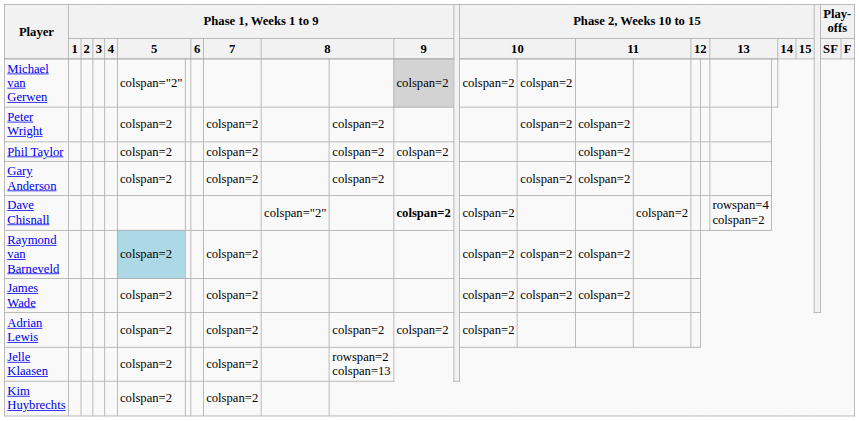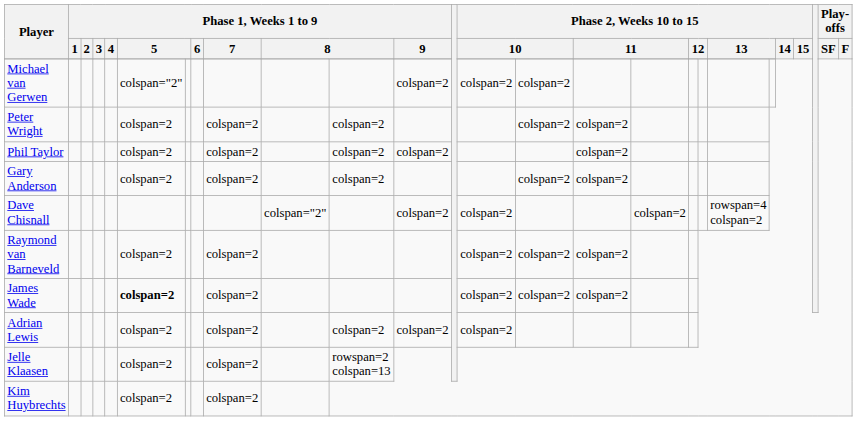(423, 83) lightgrey background -> (423, 83) no background
(424, 213) bold -> (423, 213) normal
(146, 254) lightblue background -> (146, 254) no background
(146, 295) normal -> (147, 295) bold
